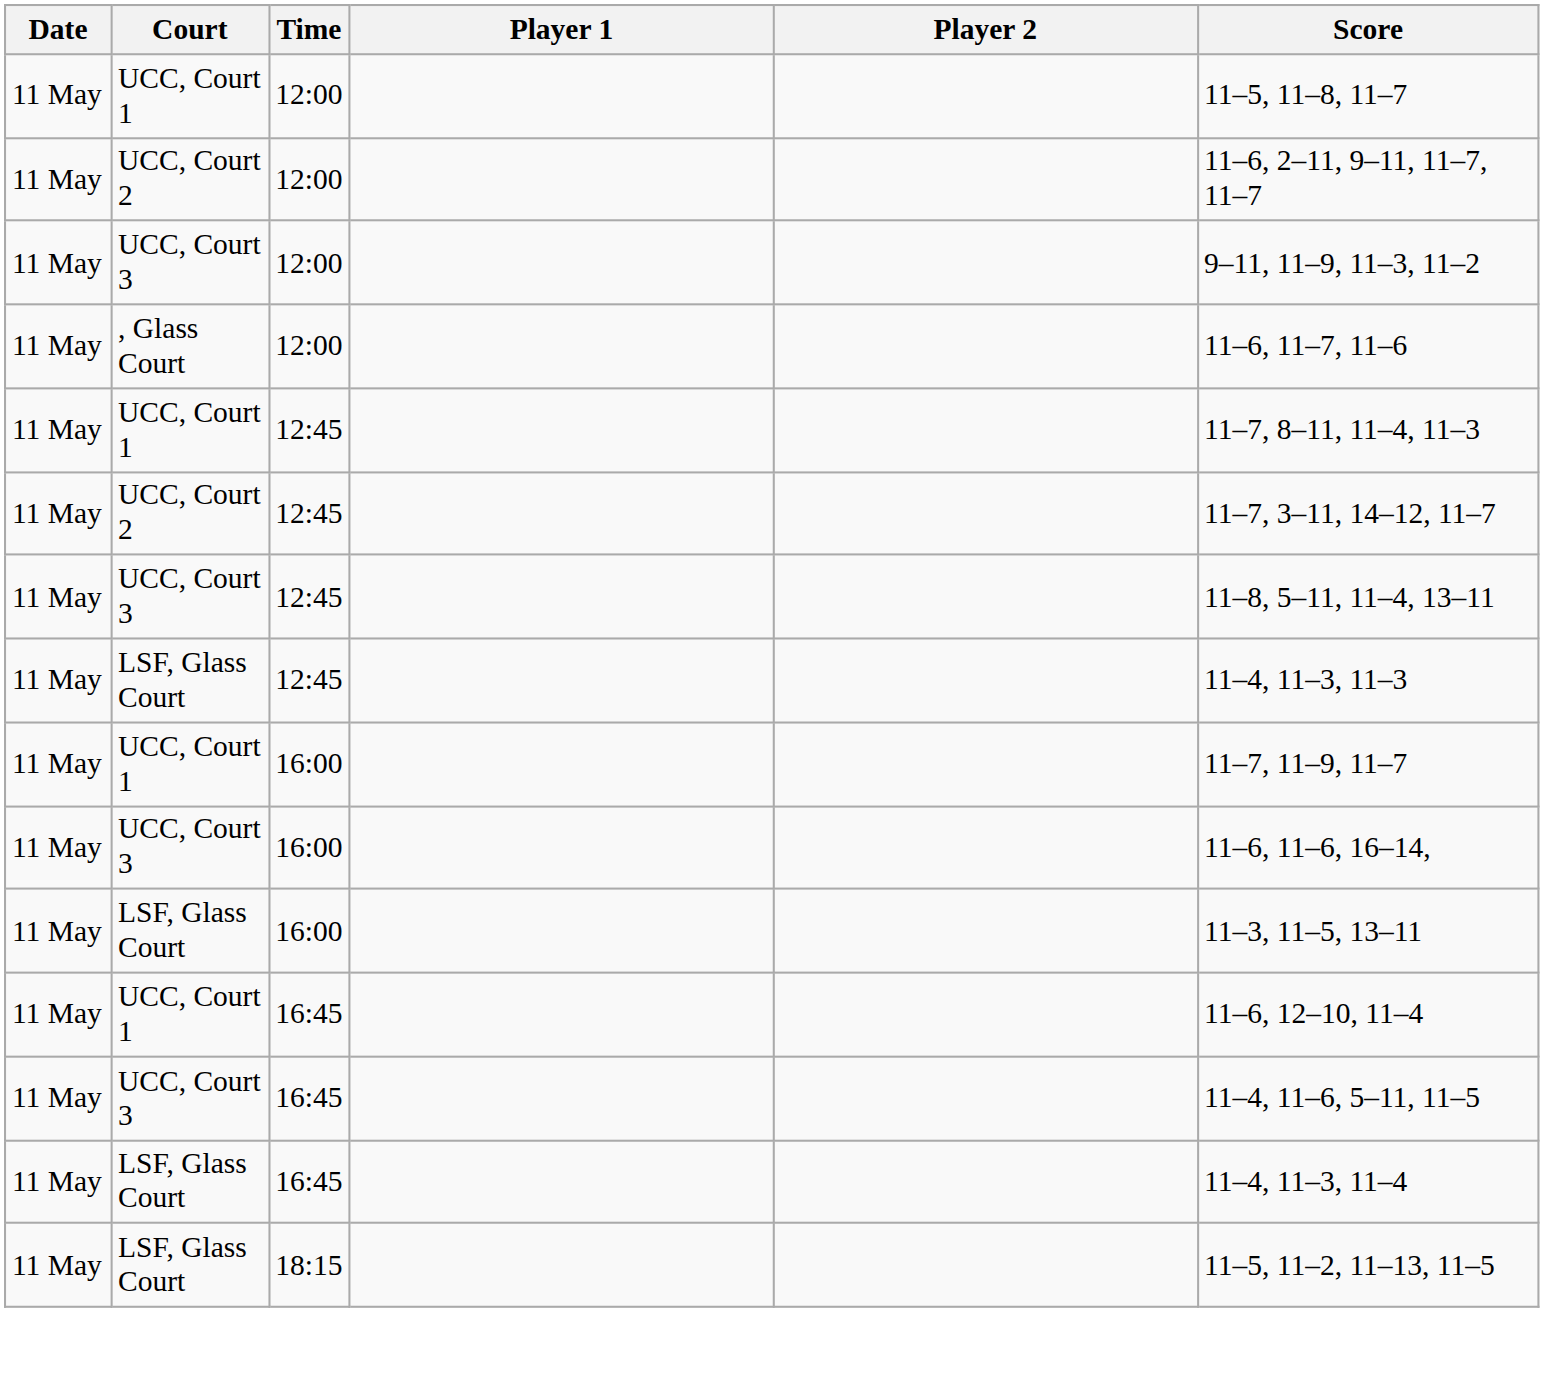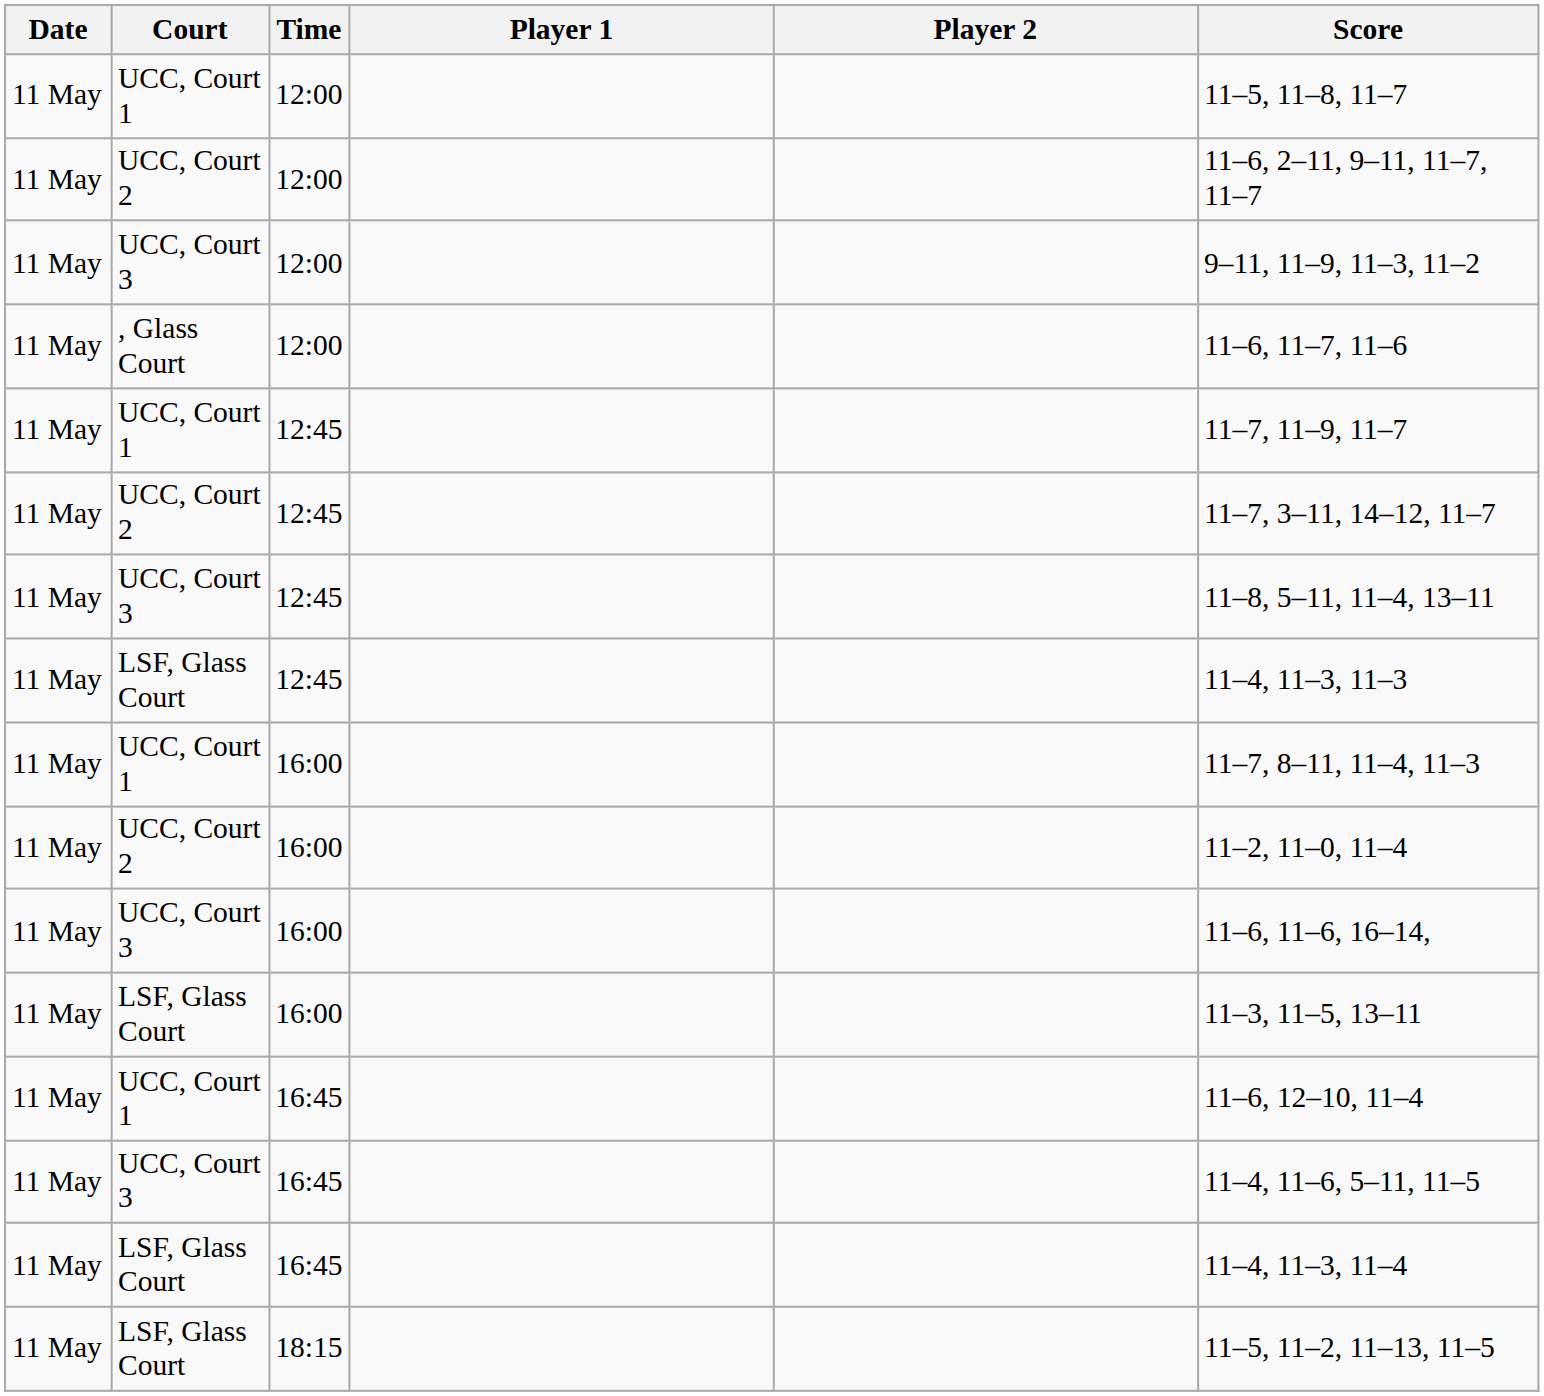(1342, 429) 11–7, 8–11, 11–4, 11–3 -> (1306, 429) 11–7, 11–9, 11–7
(1306, 763) 11–7, 11–9, 11–7 -> (1342, 763) 11–7, 8–11, 11–4, 11–3
+ row: (189, 847)
